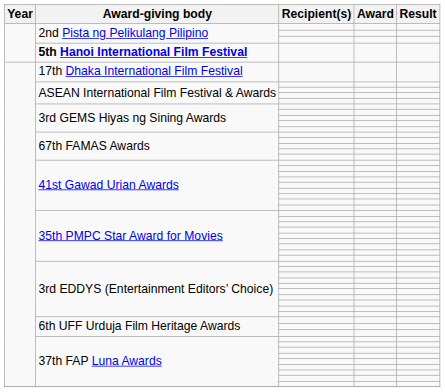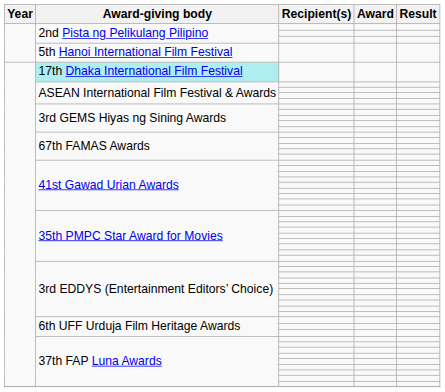(143, 52) bold -> (135, 52) normal
(141, 71) no background -> (141, 71) paleturquoise background
